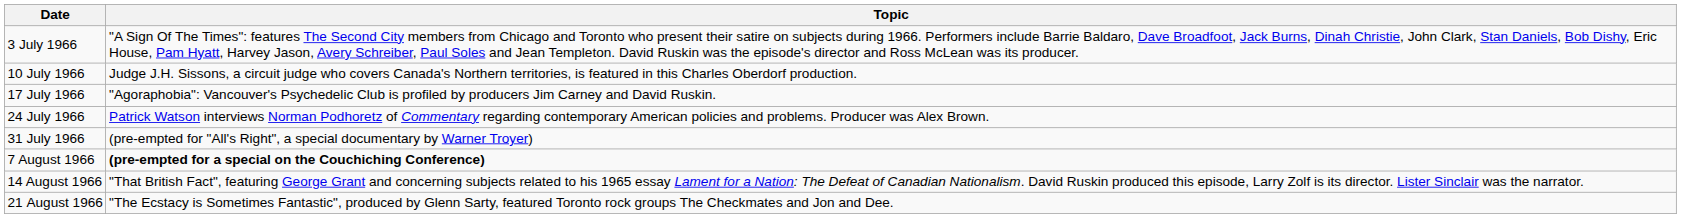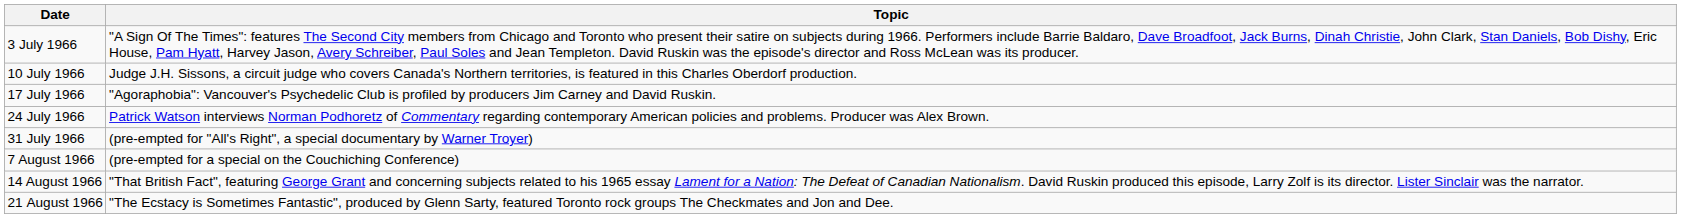(297, 159) bold -> (284, 159) normal
